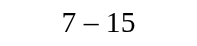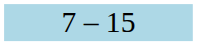(98, 22) no background -> (98, 22) lightblue background
